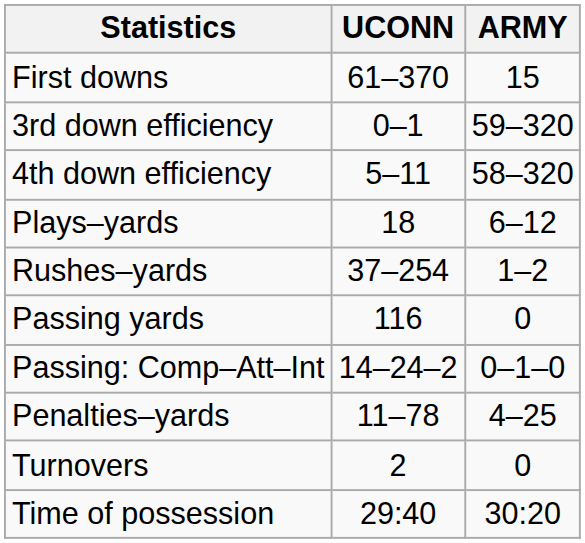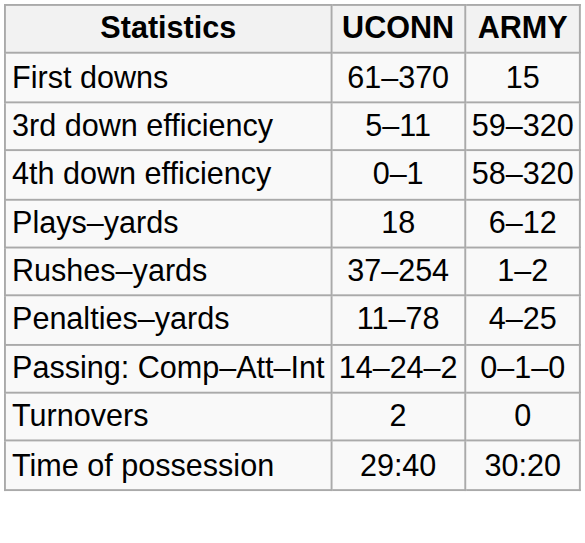(398, 125) 0–1 -> (398, 125) 5–11
(398, 174) 5–11 -> (398, 174) 0–1
- row: (108, 319)
rows swapped: (168, 367) <-> (121, 416)
